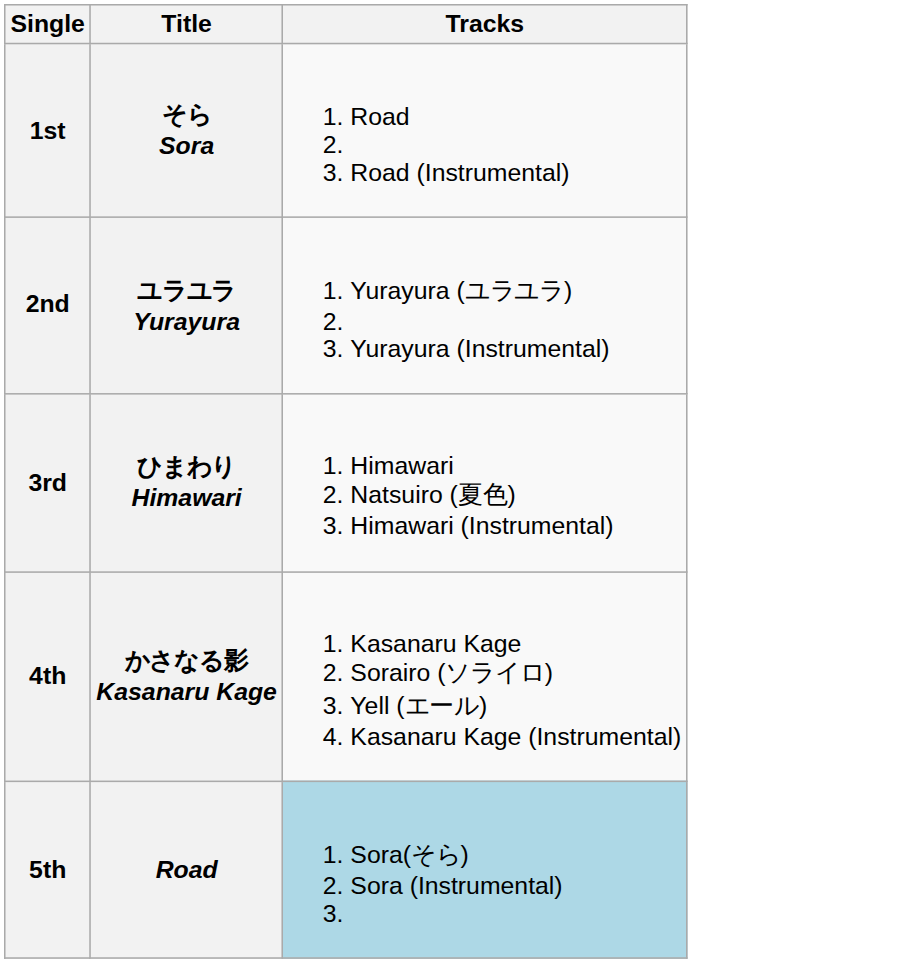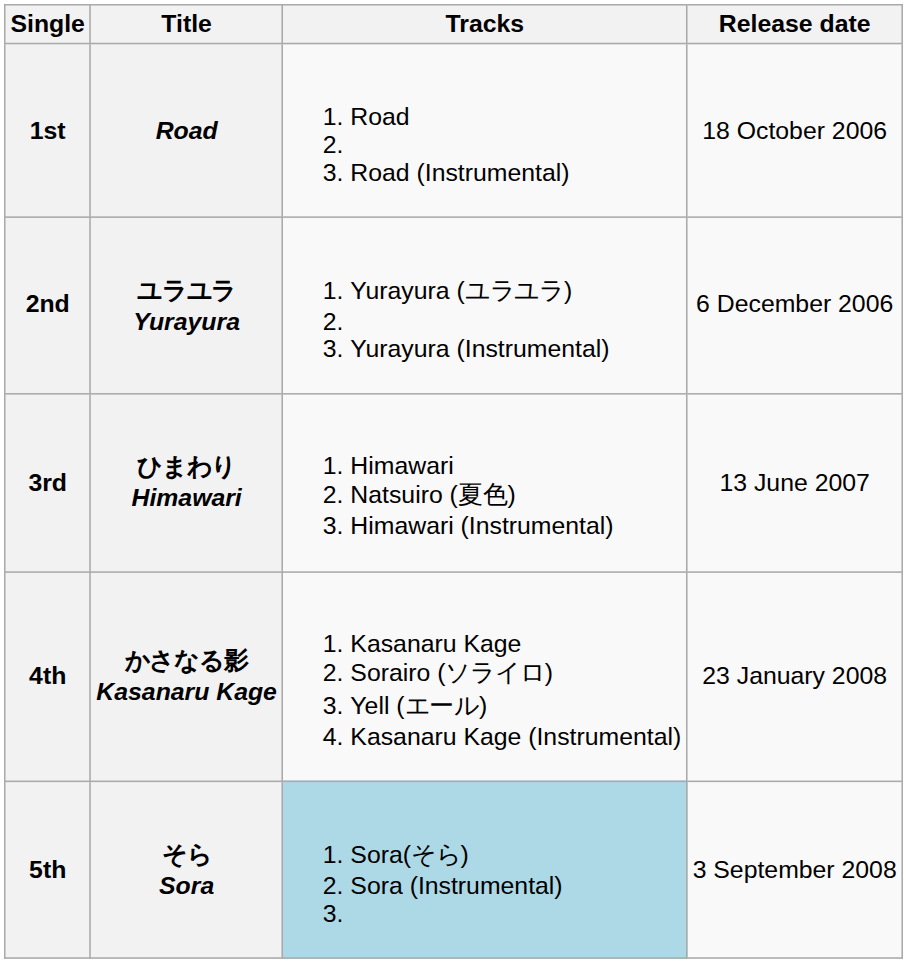+ column: (795, 24)
(187, 130) そら Sora -> (187, 130) Road
(187, 869) Road -> (187, 870) そら Sora
